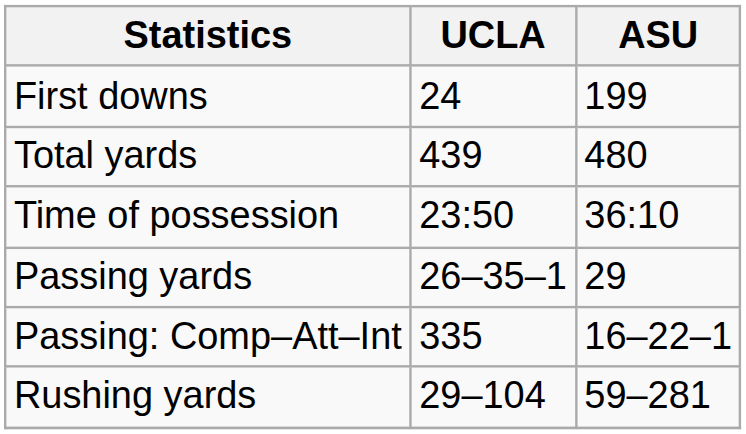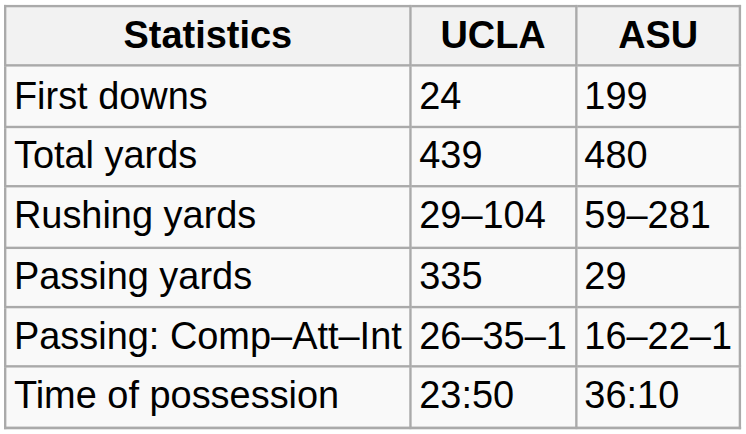rows swapped: (135, 396) <-> (177, 215)
(493, 276) 26–35–1 -> (451, 276) 335
(451, 336) 335 -> (493, 336) 26–35–1
